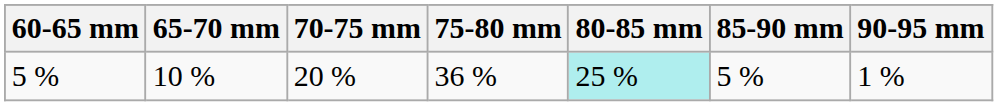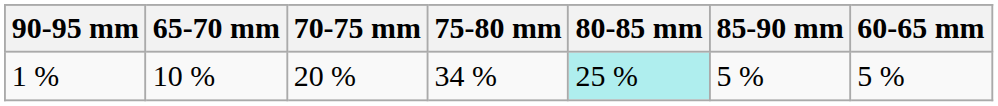columns swapped: (75, 28) <-> (921, 28)
(466, 75) 36 % -> (466, 75) 34 %
